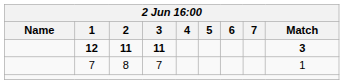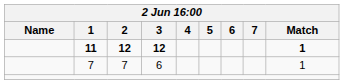(92, 48) 12 -> (91, 48) 11
(126, 48) 11 -> (125, 48) 12
(159, 48) 11 -> (159, 48) 12
(302, 48) 3 -> (302, 48) 1
(126, 65) 8 -> (125, 65) 7
(159, 65) 7 -> (159, 65) 6
